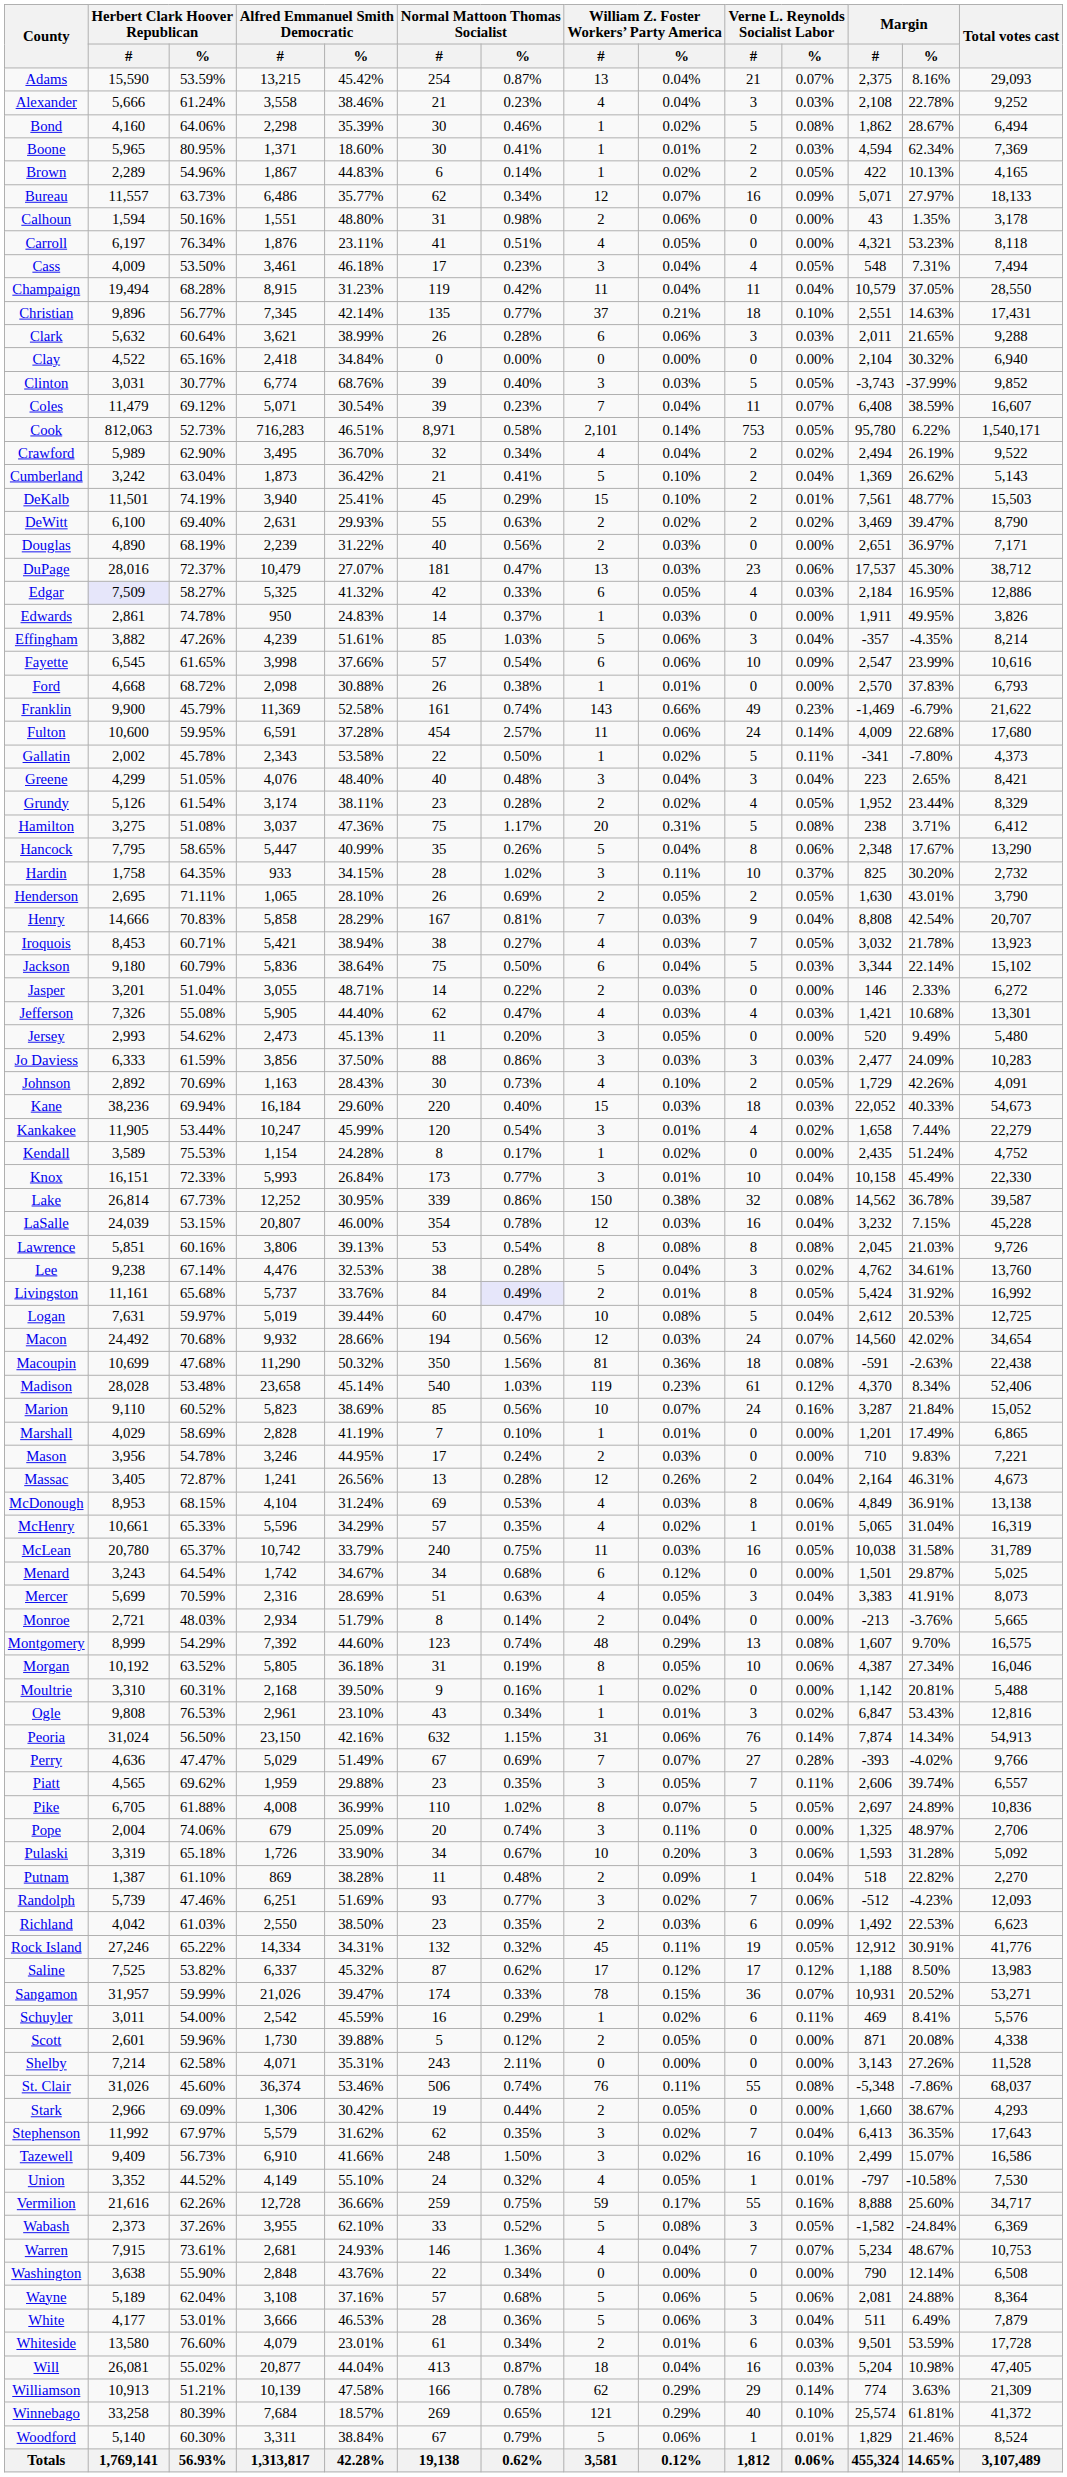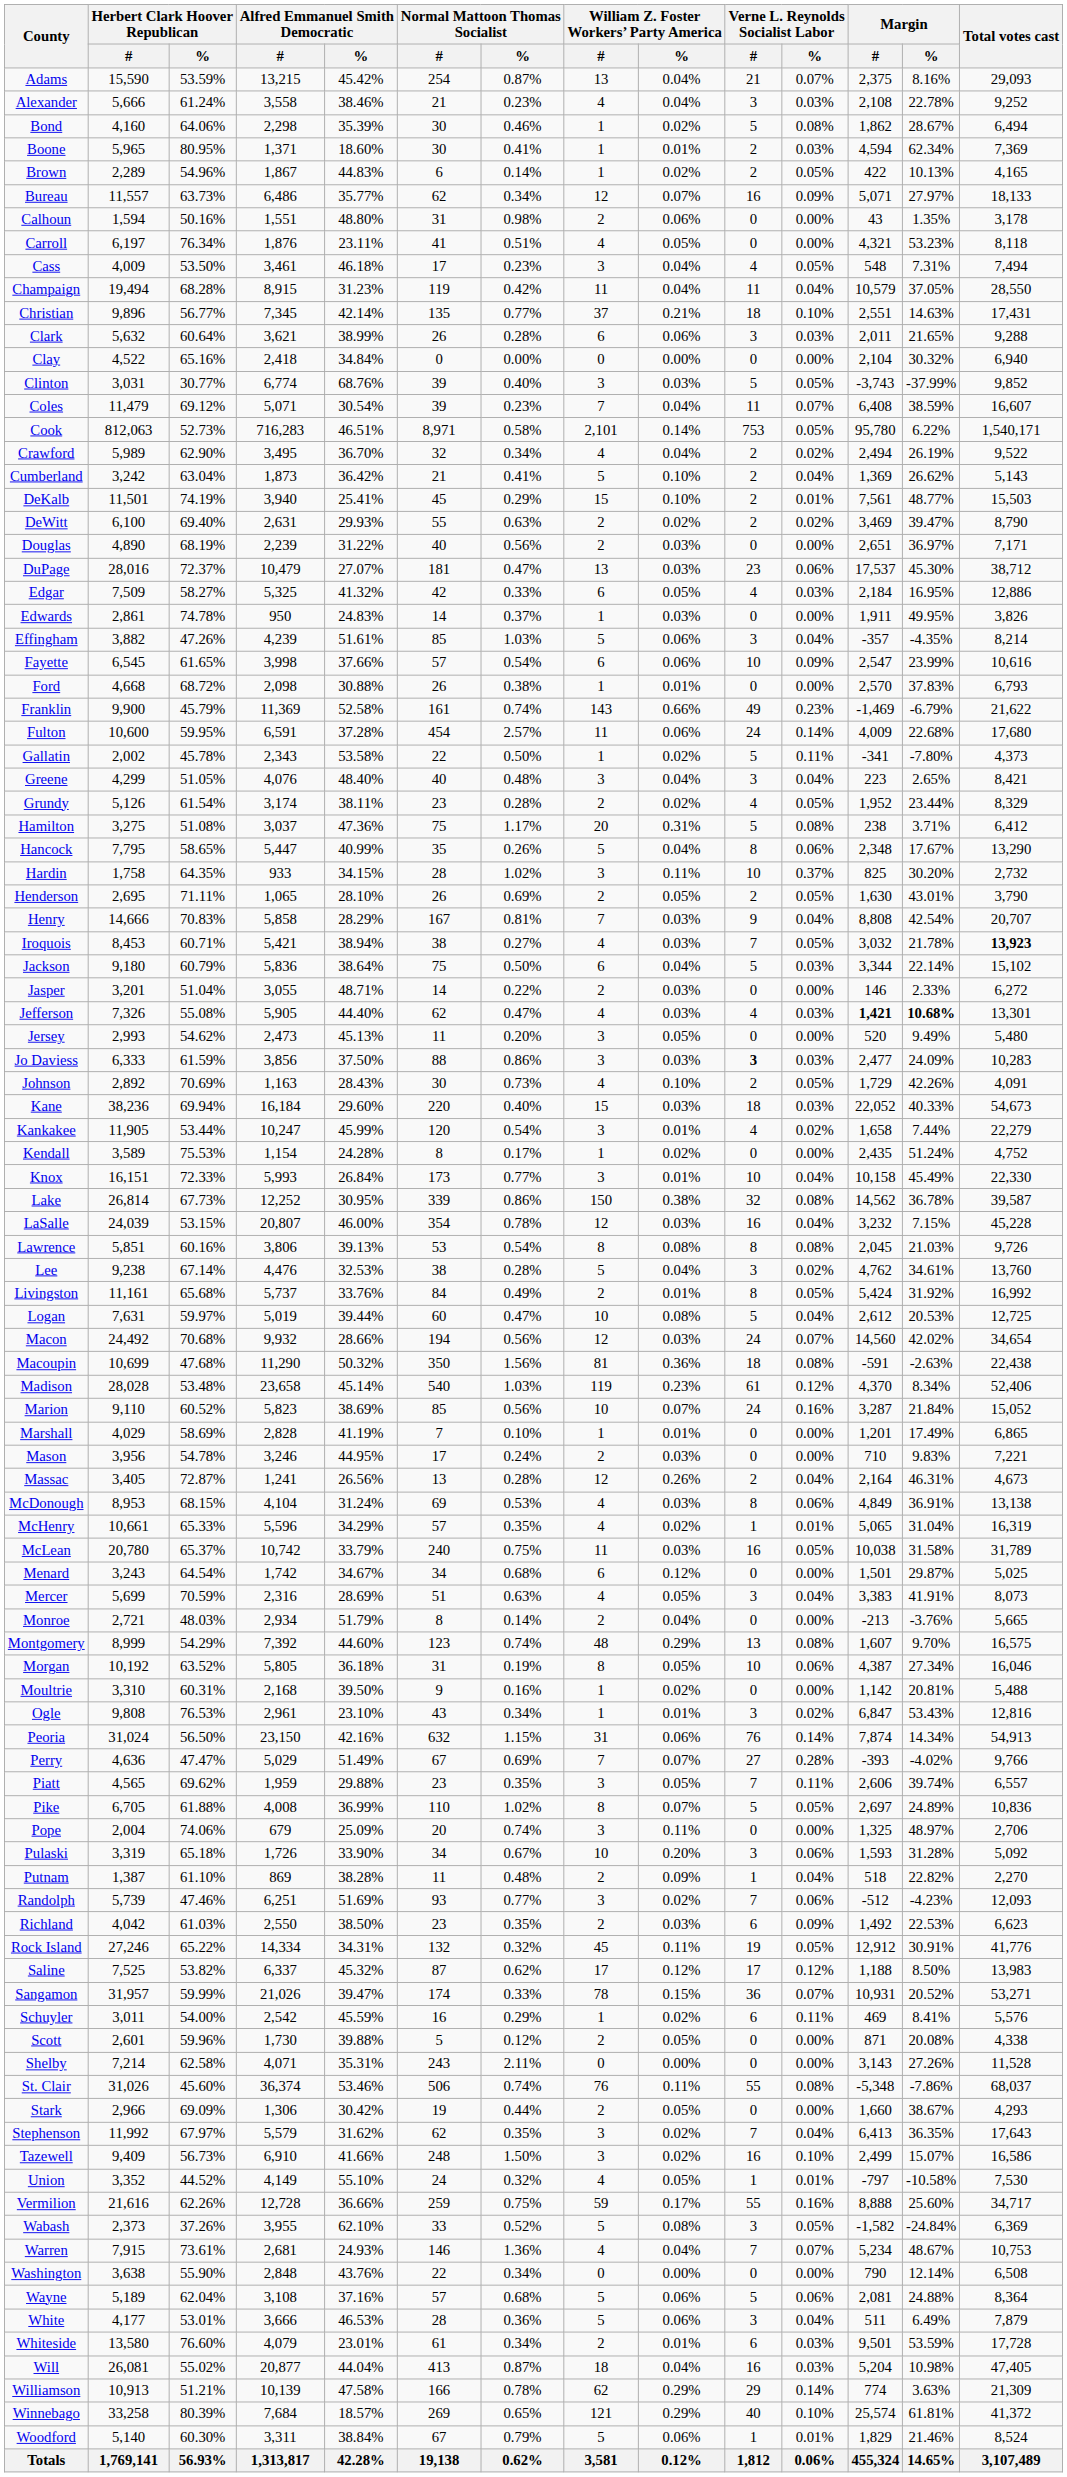(129, 593) lavender background -> (129, 593) no background
(1011, 943) normal -> (1011, 943) bold
(875, 1013) normal -> (875, 1013) bold
(931, 1013) normal -> (931, 1013) bold
(753, 1059) normal -> (753, 1059) bold
(522, 1293) lavender background -> (522, 1293) no background
